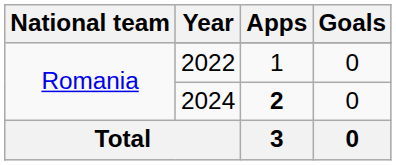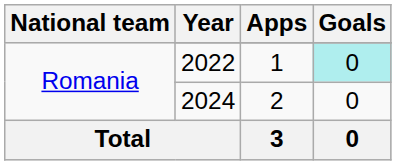(352, 62) no background -> (352, 62) paleturquoise background
(277, 100) bold -> (277, 100) normal
